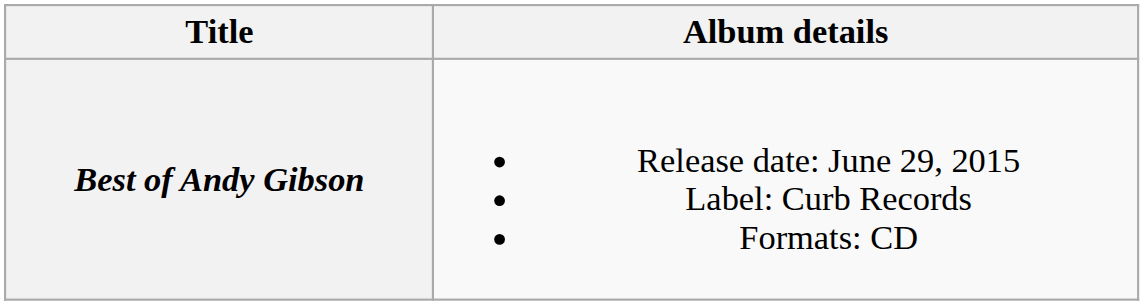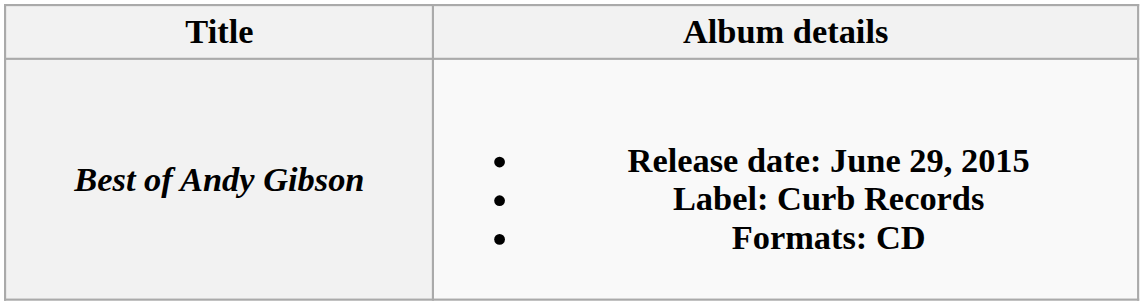(786, 199) normal -> (786, 199) bold
